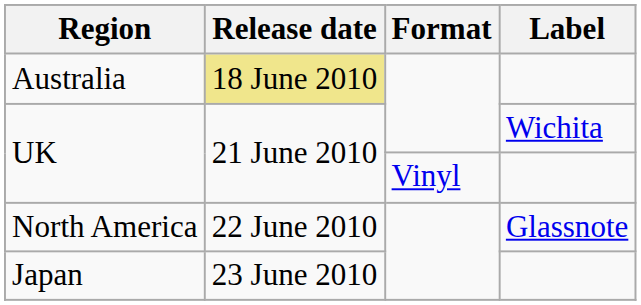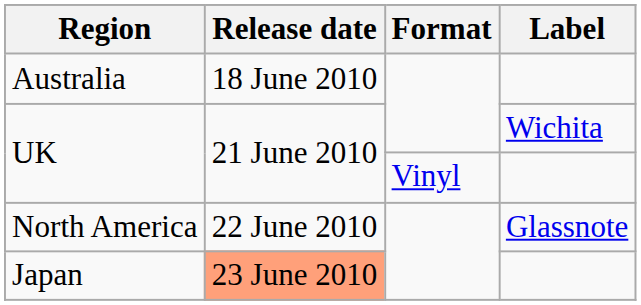(295, 78) khaki background -> (295, 78) no background
(295, 275) no background -> (295, 275) lightsalmon background
